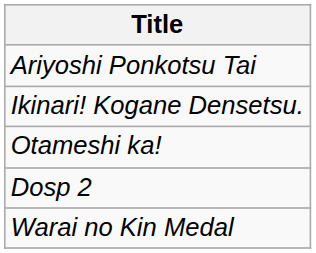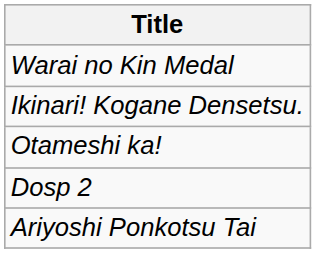(133, 65) Ariyoshi Ponkotsu Tai -> (122, 65) Warai no Kin Medal
(122, 227) Warai no Kin Medal -> (133, 227) Ariyoshi Ponkotsu Tai
